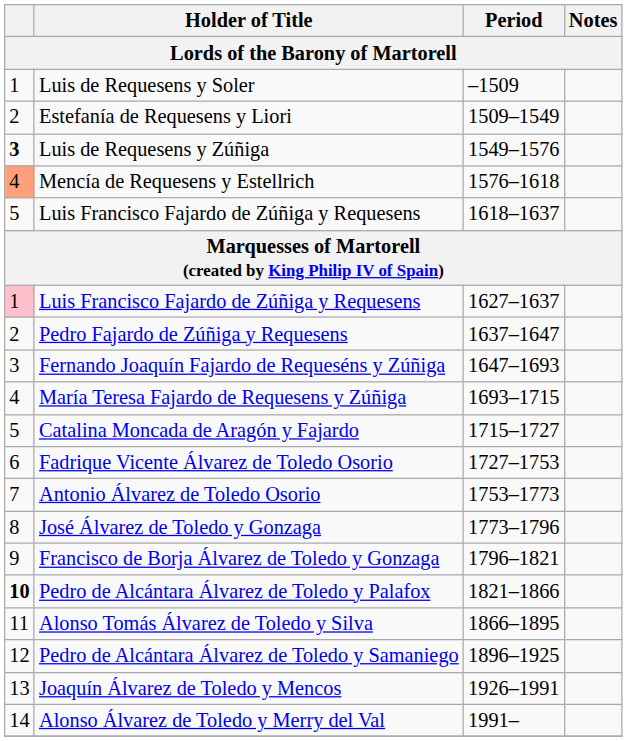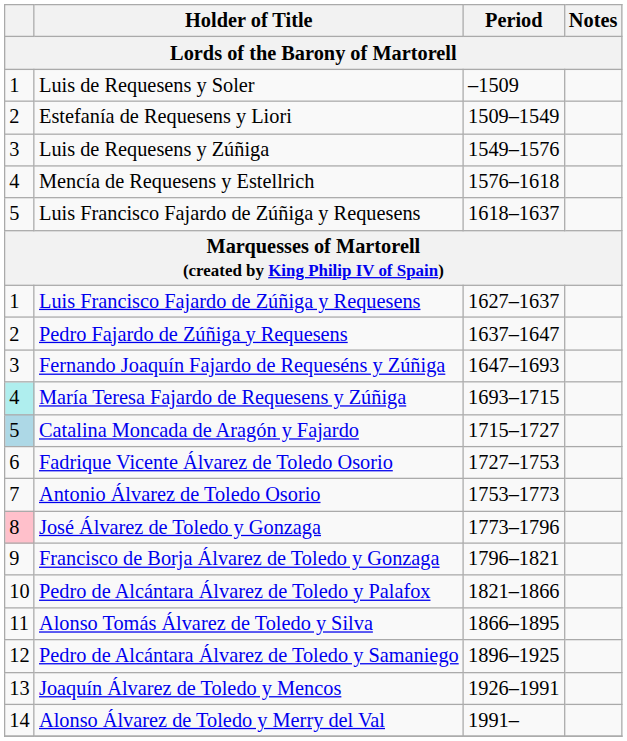(14, 149) bold -> (14, 149) normal
(14, 181) lightsalmon background -> (14, 181) no background
(14, 301) pink background -> (14, 301) no background
(14, 397) no background -> (14, 397) paleturquoise background
(14, 430) no background -> (14, 430) lightblue background
(14, 526) no background -> (14, 526) pink background
(19, 591) bold -> (19, 591) normal
